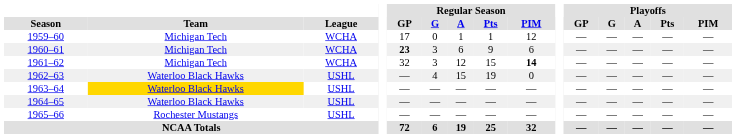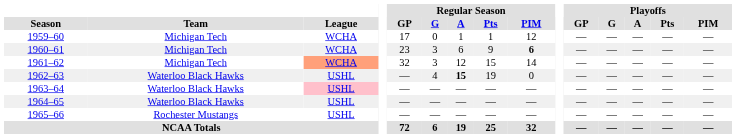(405, 49) bold -> (405, 49) normal
(531, 49) normal -> (531, 49) bold
(341, 62) no background -> (341, 62) lightsalmon background
(531, 62) bold -> (531, 62) normal
(461, 75) normal -> (461, 75) bold
(196, 88) gold background -> (196, 88) no background
(341, 88) no background -> (341, 88) pink background
